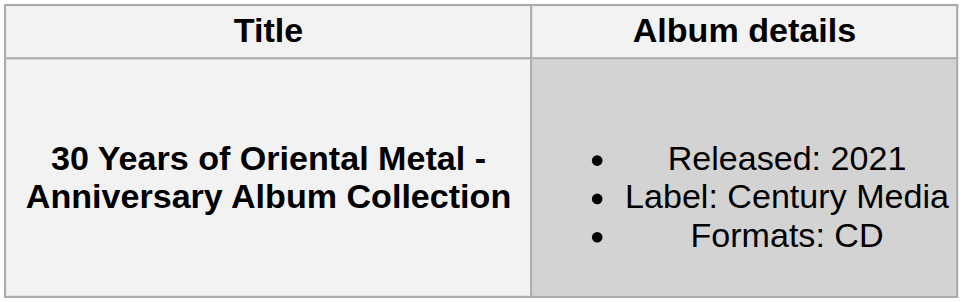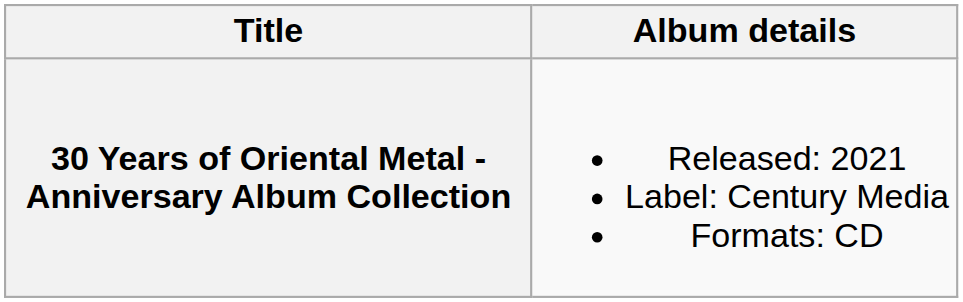(744, 197) lightgrey background -> (744, 197) no background
